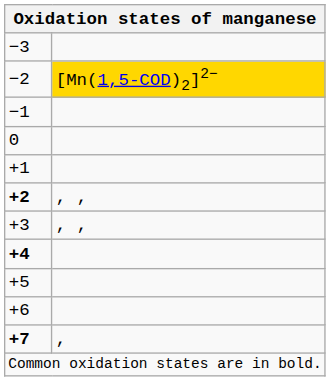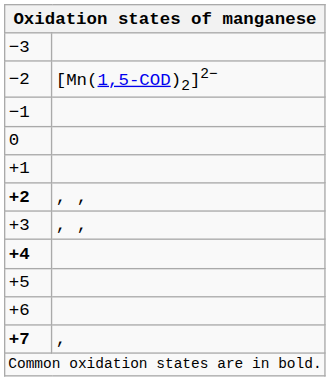(137, 80) gold background -> (137, 80) no background
